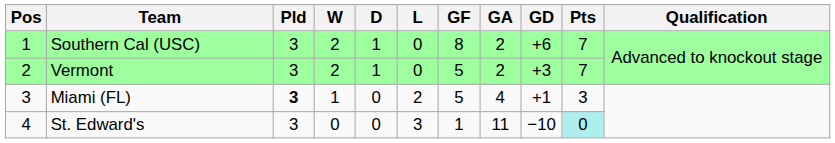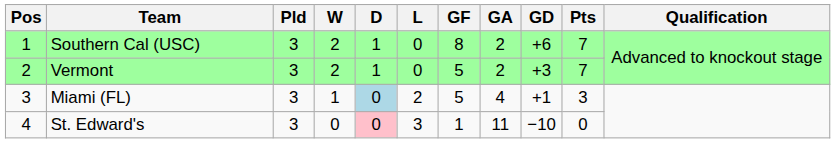(294, 97) bold -> (294, 97) normal
(376, 97) no background -> (376, 97) lightblue background
(376, 124) no background -> (376, 124) pink background
(583, 124) paleturquoise background -> (583, 124) no background
